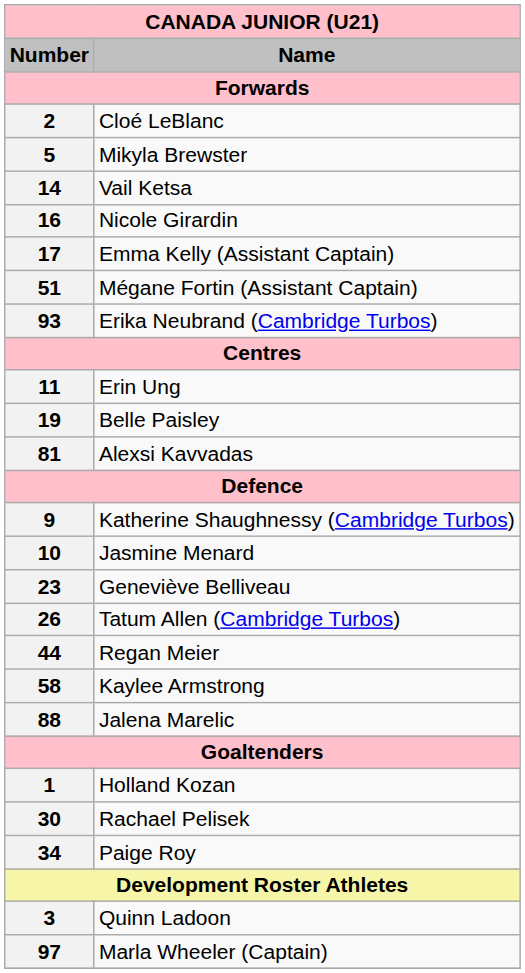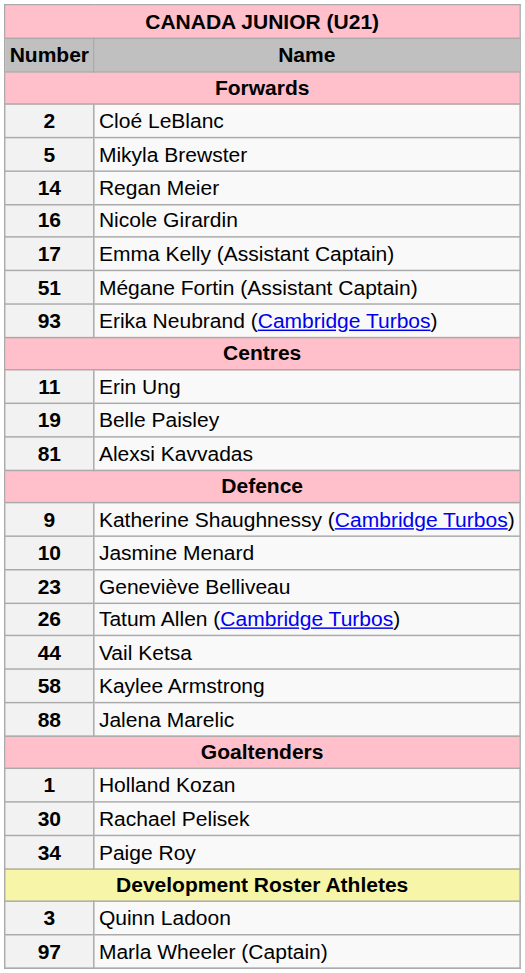(145, 188) Vail Ketsa -> (159, 188) Regan Meier
(159, 653) Regan Meier -> (145, 653) Vail Ketsa
